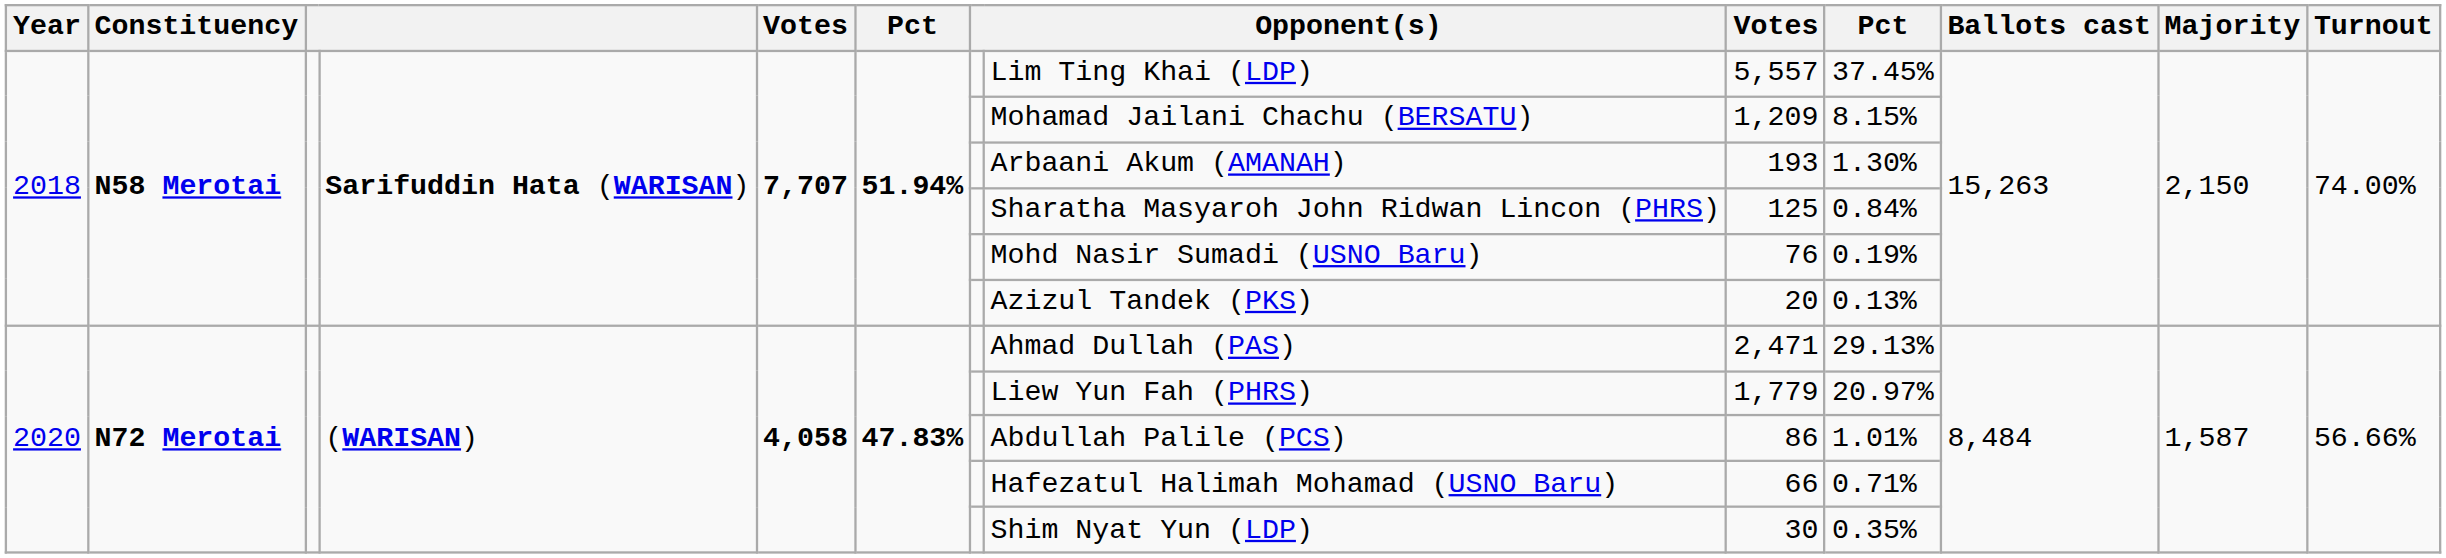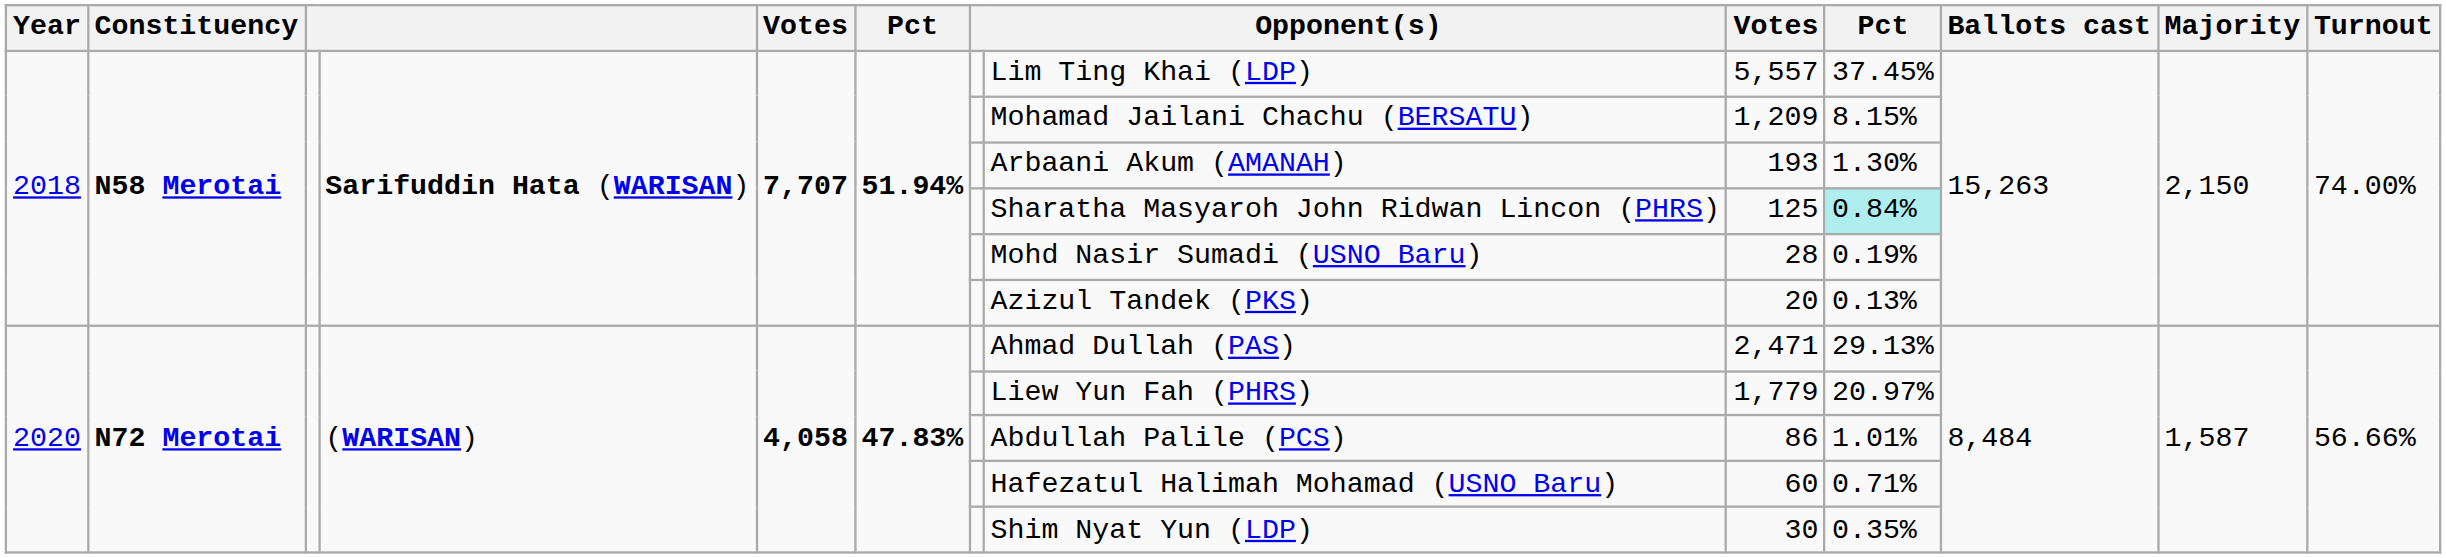(1874, 211) no background -> (1874, 211) paleturquoise background
(1801, 256) 76 -> (1801, 256) 28
(1801, 485) 66 -> (1801, 485) 60
